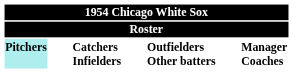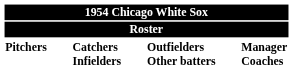(26, 46) paleturquoise background -> (26, 46) no background
